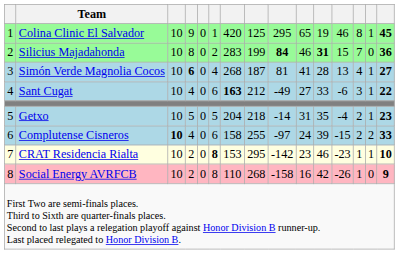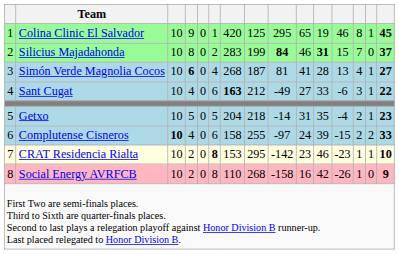(386, 52) 36 -> (386, 52) 37
